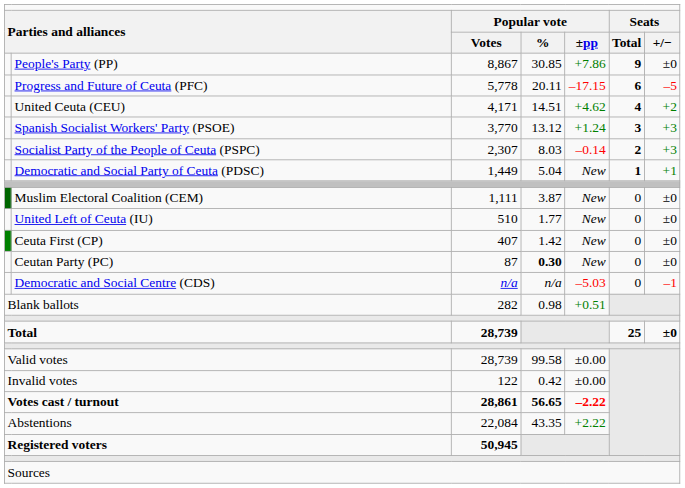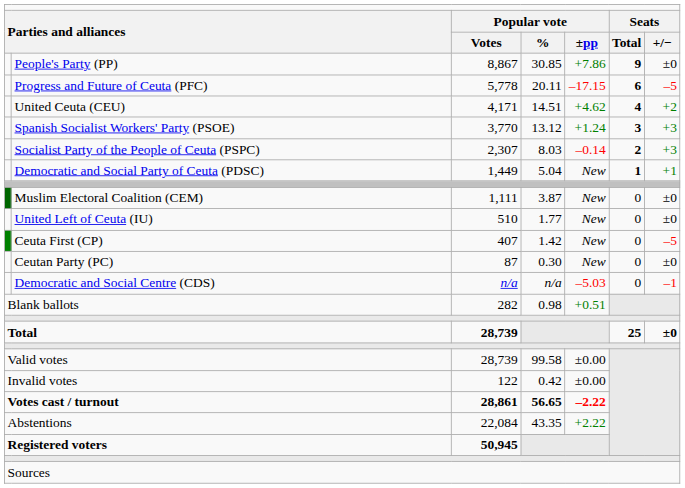(670, 240) ±0 -> (670, 240) –5
(550, 262) bold -> (550, 262) normal
